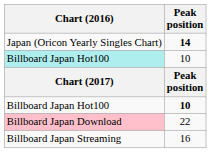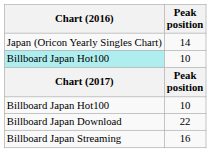(185, 42) bold -> (185, 42) normal
(185, 105) bold -> (185, 105) normal
(64, 122) pink background -> (64, 122) no background
